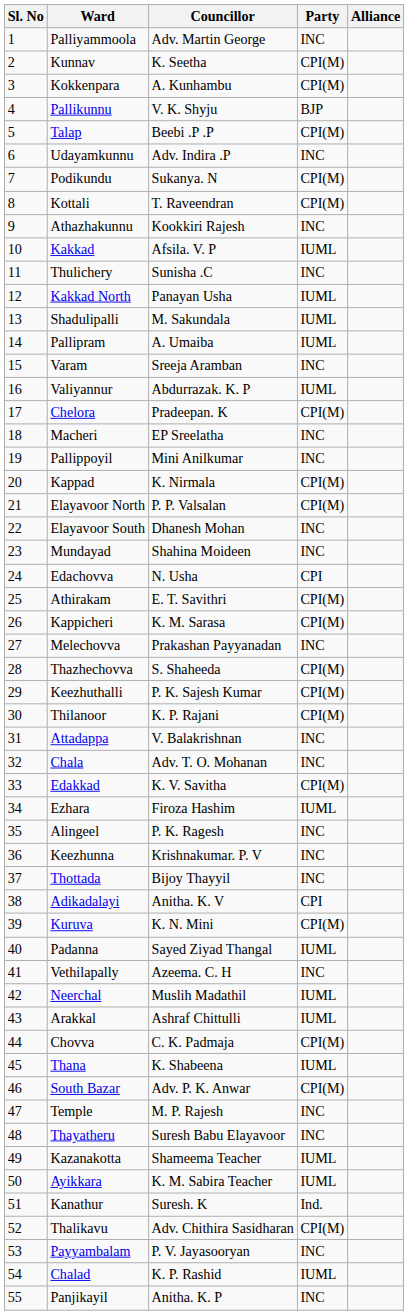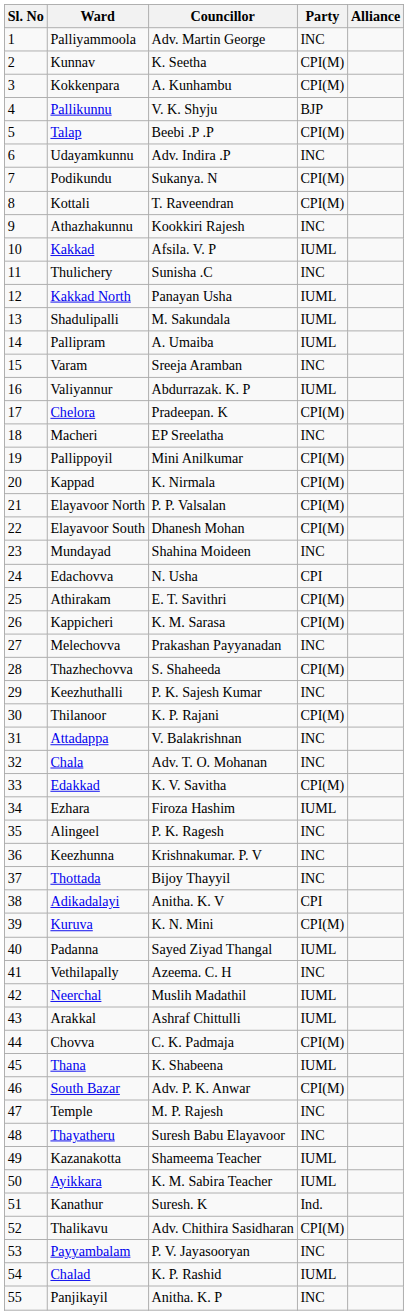(313, 459) INC -> (322, 459) CPI(M)
(313, 529) INC -> (322, 529) CPI(M)
(322, 692) CPI(M) -> (313, 692) INC
